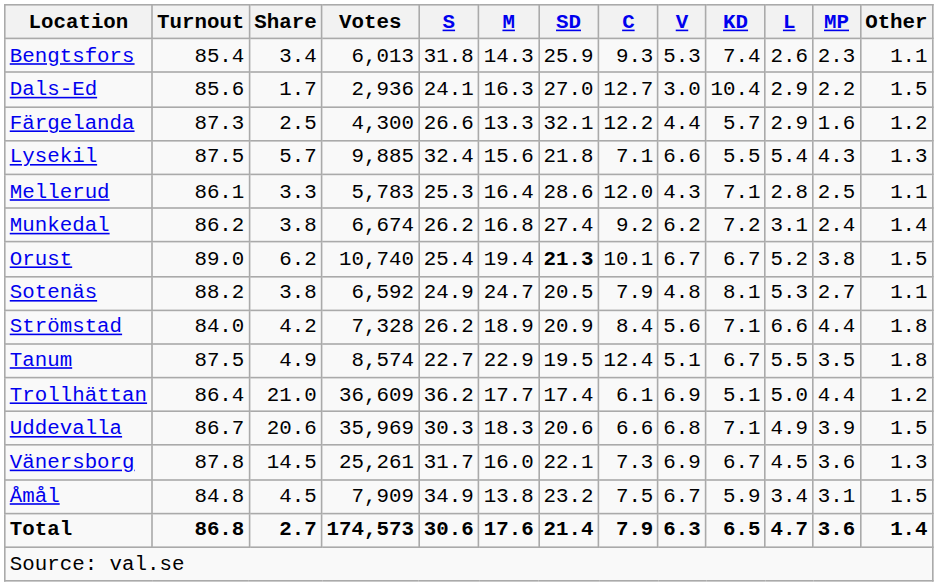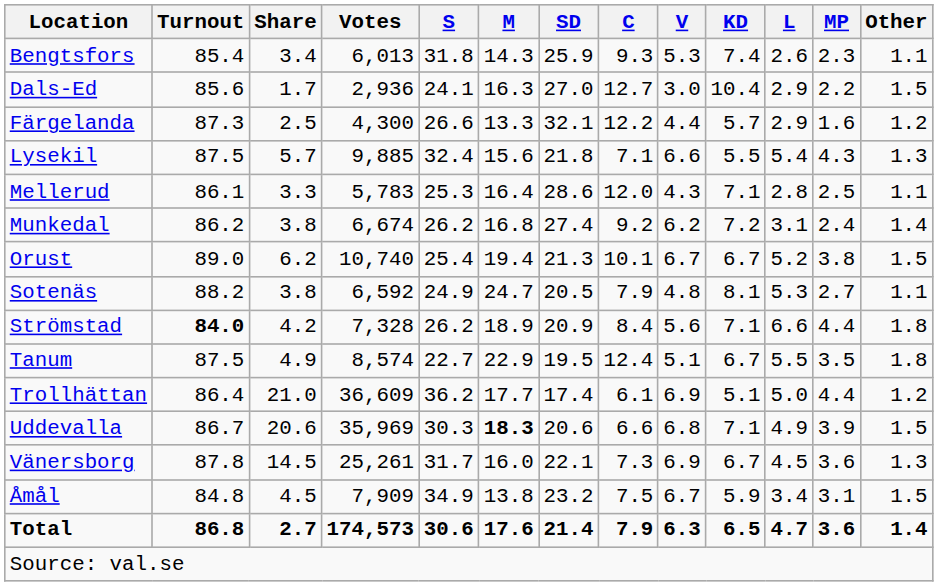(569, 259) bold -> (569, 259) normal
(219, 327) normal -> (219, 327) bold
(509, 429) normal -> (509, 429) bold
